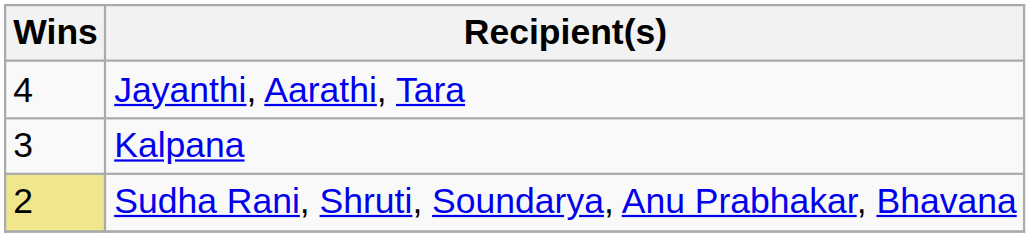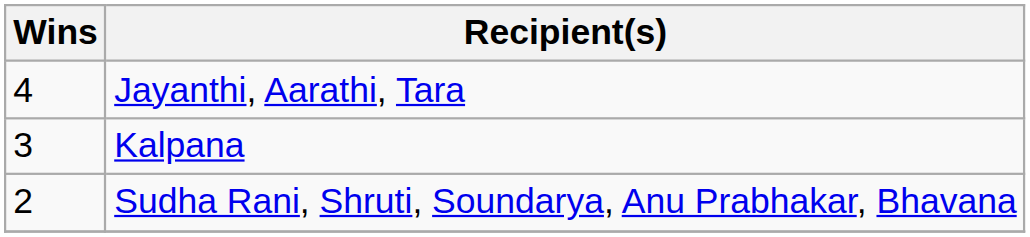(23, 201) khaki background -> (23, 201) no background
